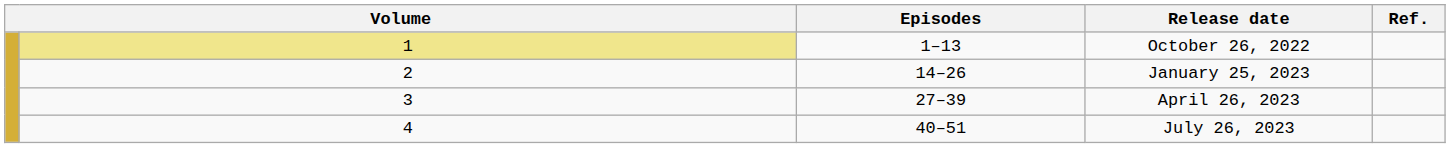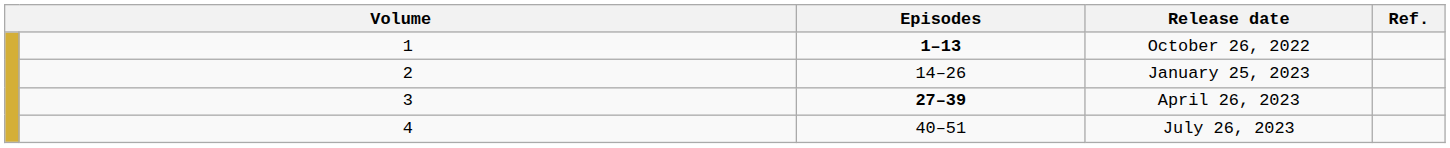(408, 46) khaki background -> (408, 46) no background
(941, 46) normal -> (941, 46) bold
(941, 101) normal -> (941, 101) bold
